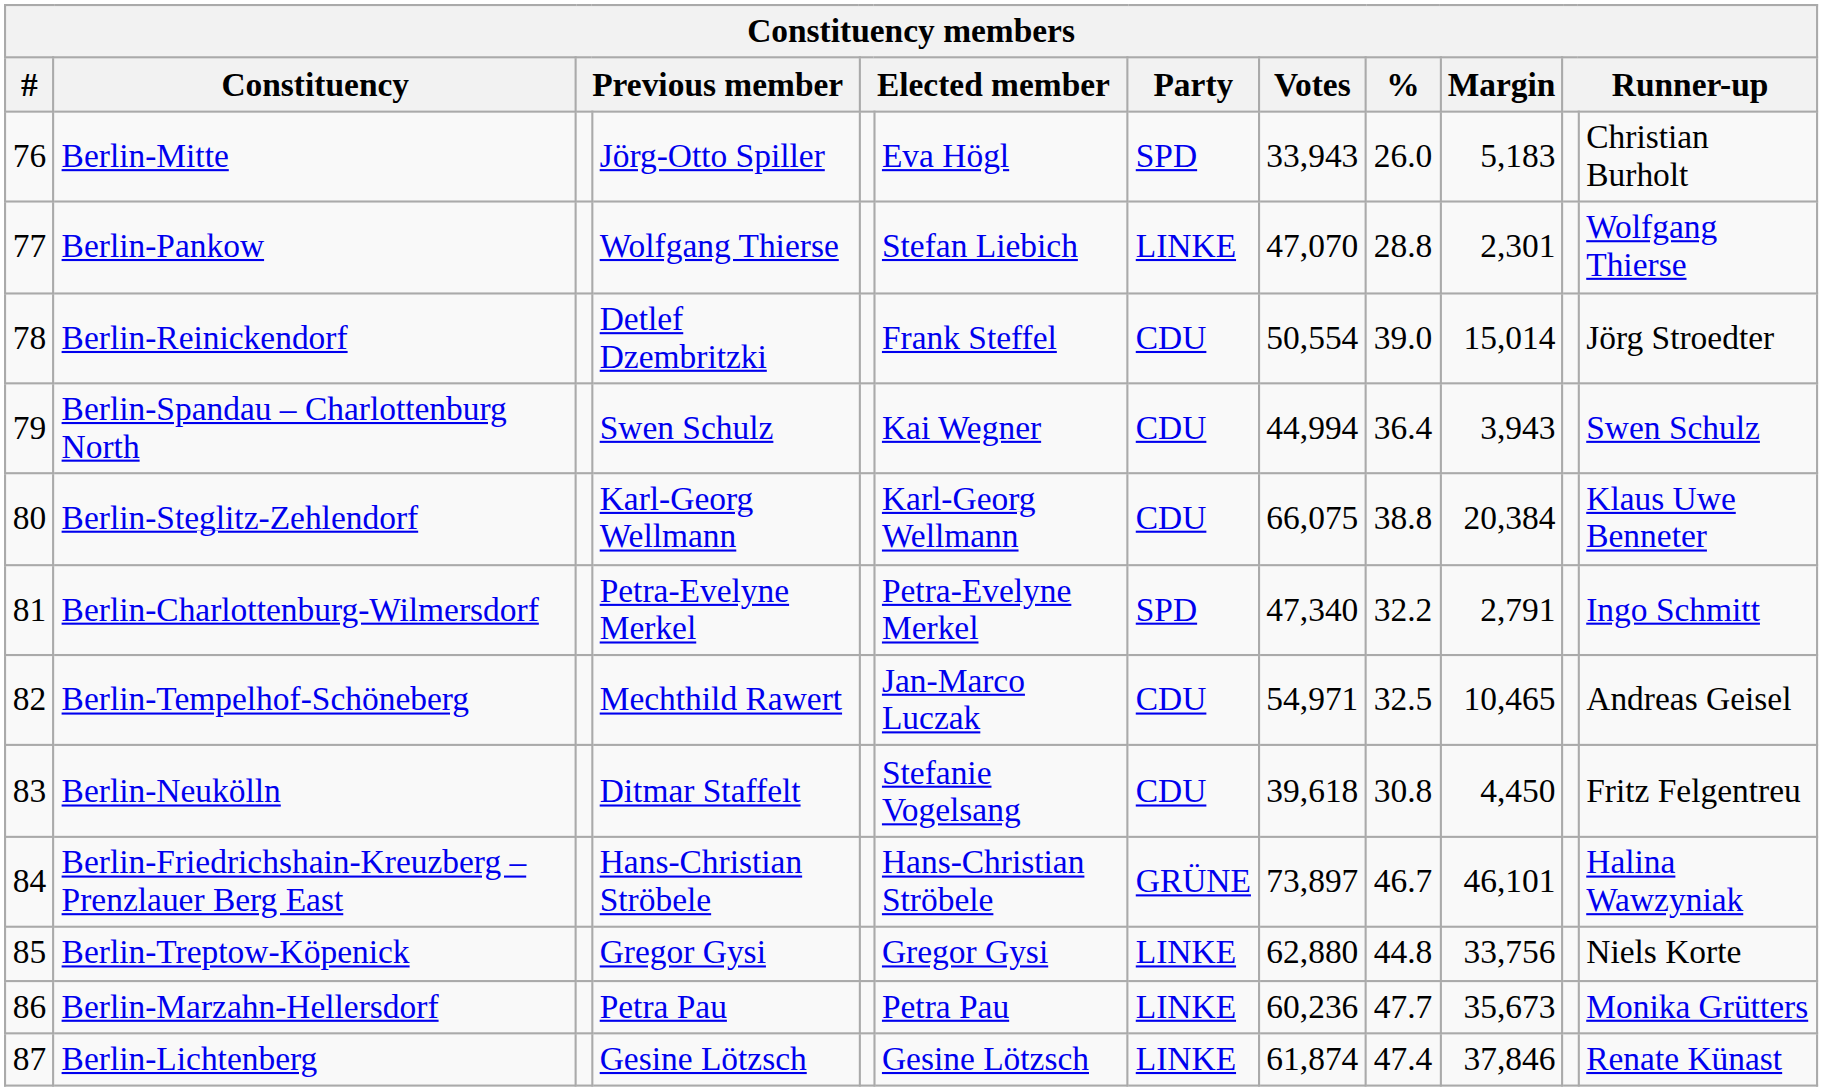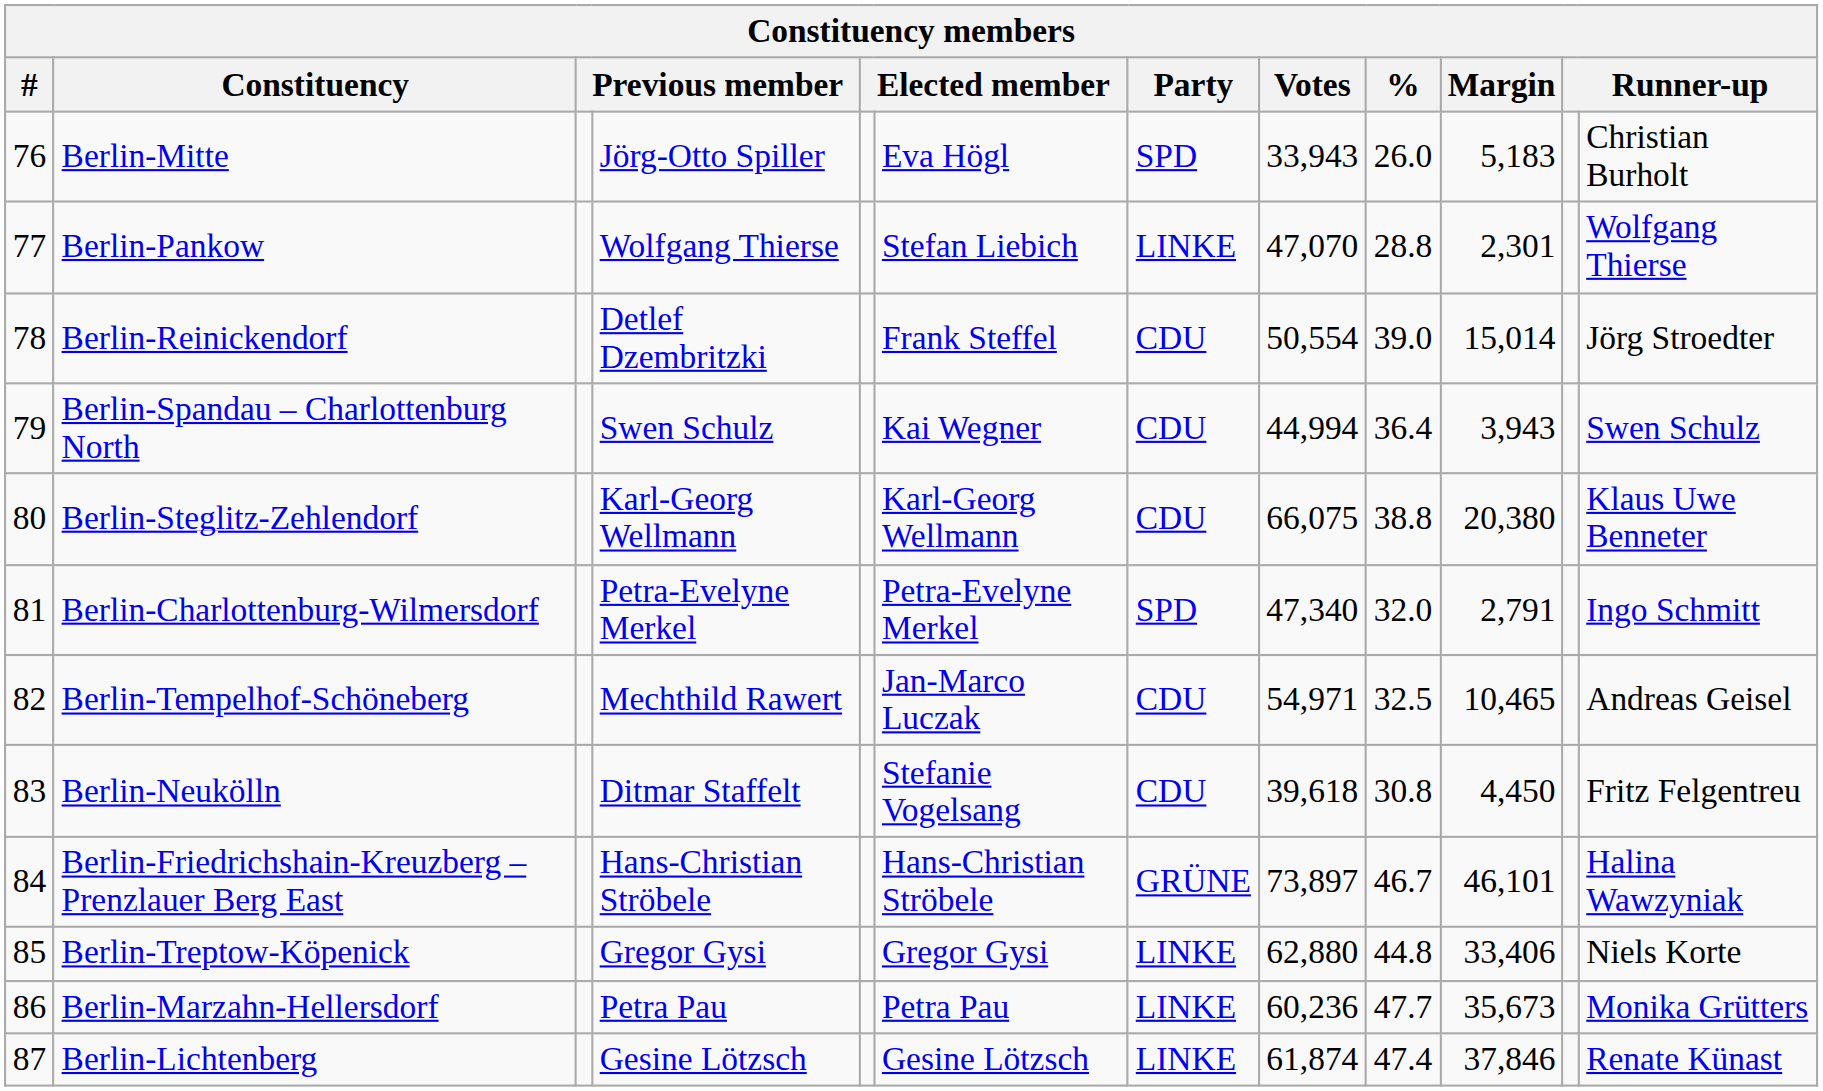(1509, 518) 20,384 -> (1509, 518) 20,380
(1403, 609) 32.2 -> (1403, 609) 32.0
(1509, 952) 33,756 -> (1509, 952) 33,406
